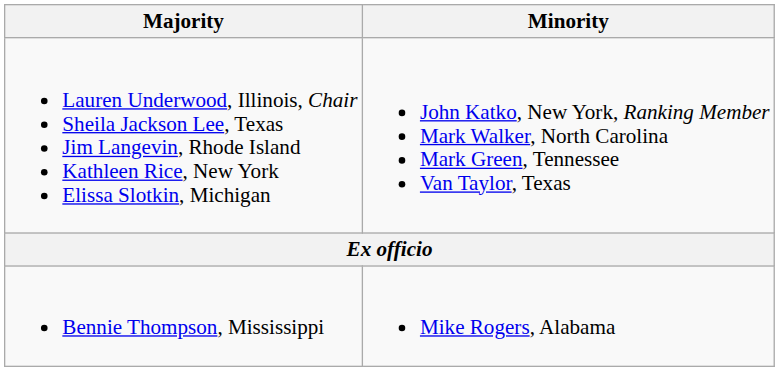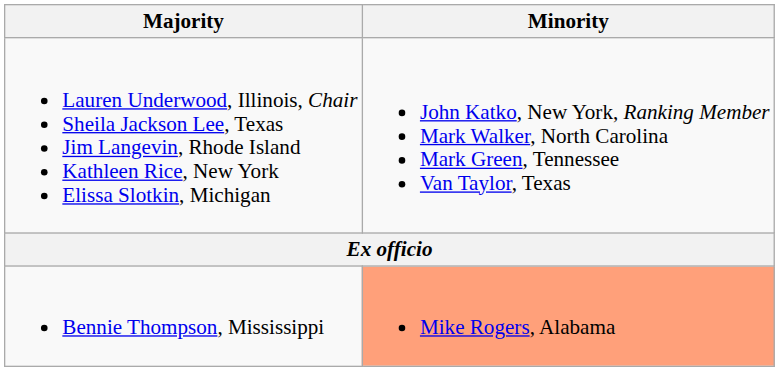(568, 328) no background -> (568, 328) lightsalmon background
